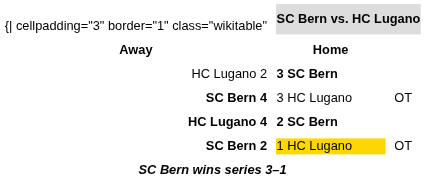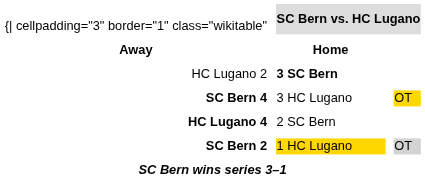(403, 98) no background -> (403, 98) gold background
(307, 122) bold -> (306, 122) normal
(403, 146) no background -> (403, 146) lightgrey background
